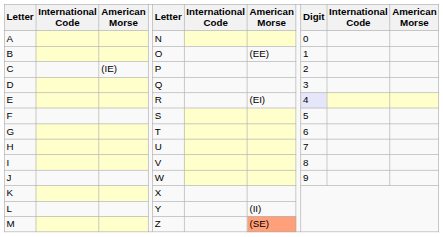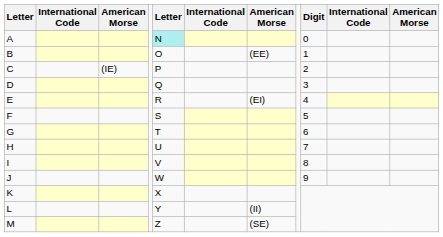(158, 38) no background -> (158, 38) paleturquoise background
(306, 100) lavender background -> (306, 100) no background
(259, 224) lightsalmon background -> (259, 224) no background
